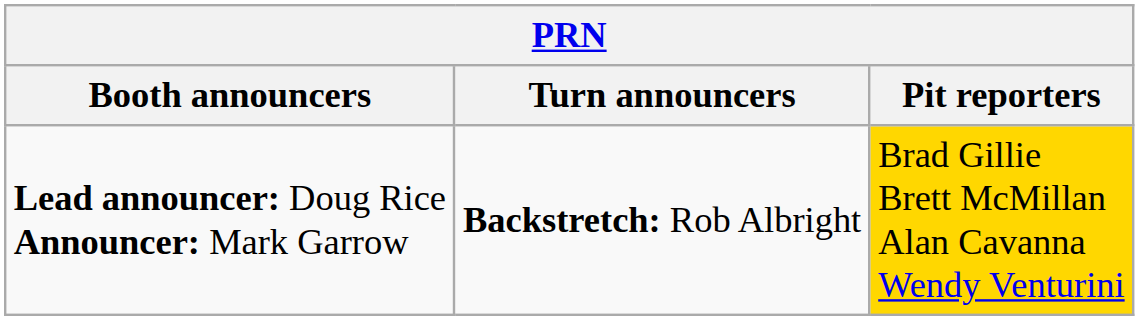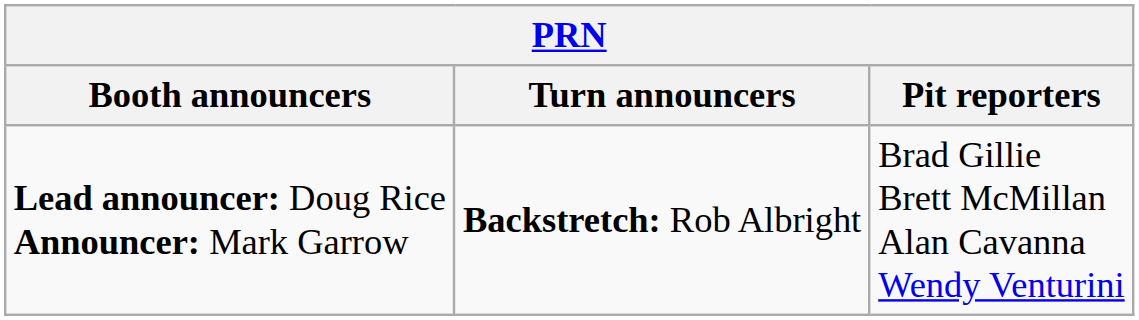(1001, 219) gold background -> (1001, 219) no background
